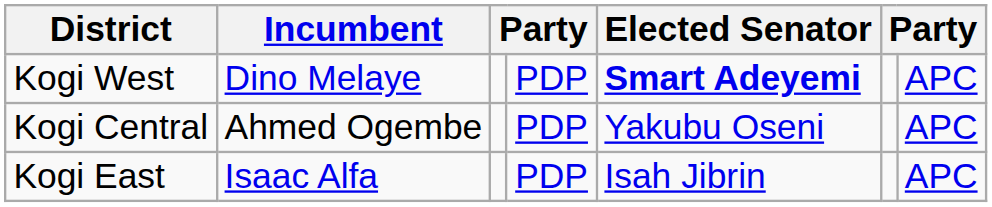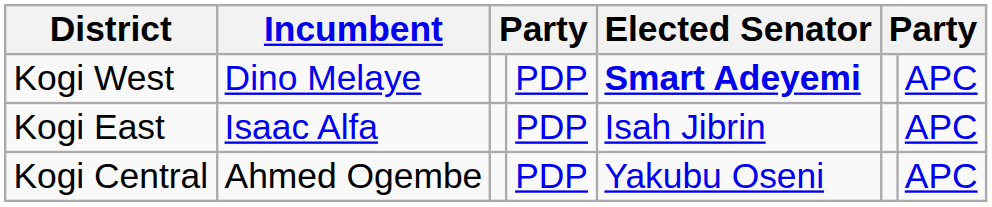rows swapped: (111, 127) <-> (89, 176)
